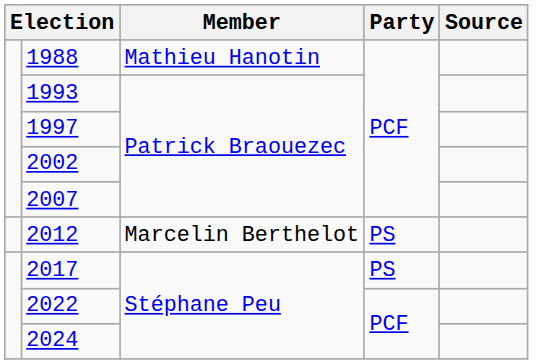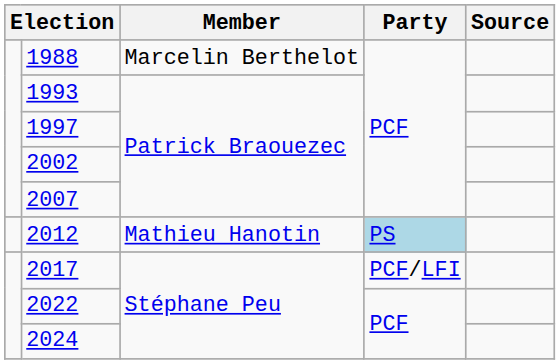(222, 58) Mathieu Hanotin -> (242, 58) Marcelin Berthelot
(242, 235) Marcelin Berthelot -> (222, 235) Mathieu Hanotin
(382, 235) no background -> (382, 235) lightblue background
(382, 270) PS -> (415, 270) PCF/LFI
